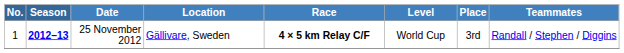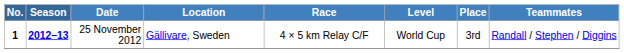(15, 35) normal -> (15, 35) bold
(324, 35) bold -> (324, 35) normal
